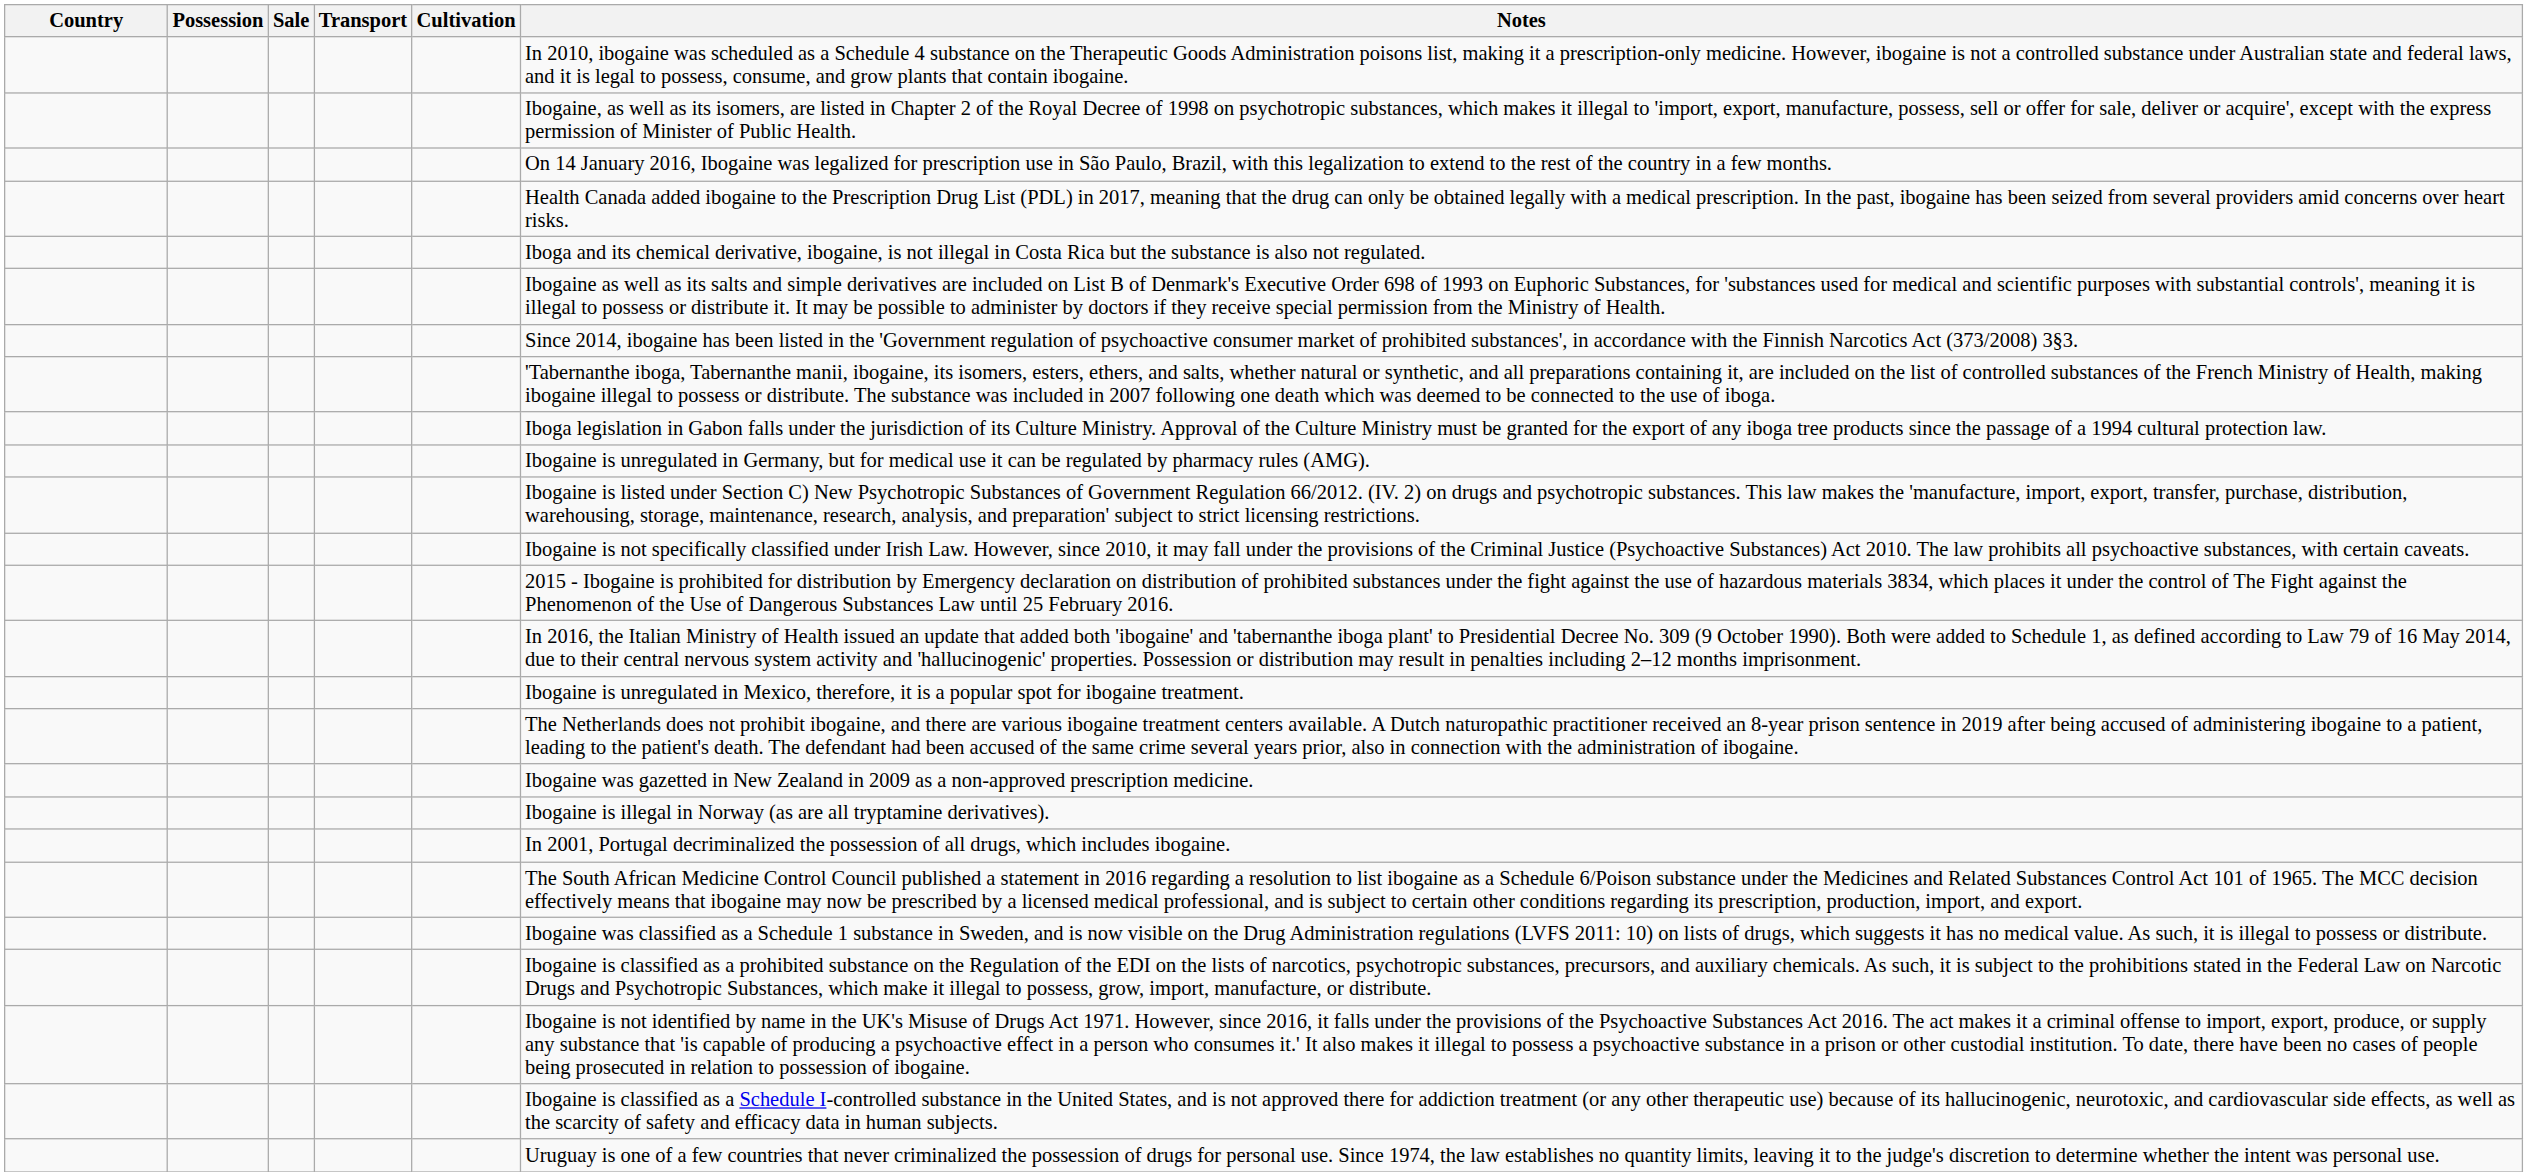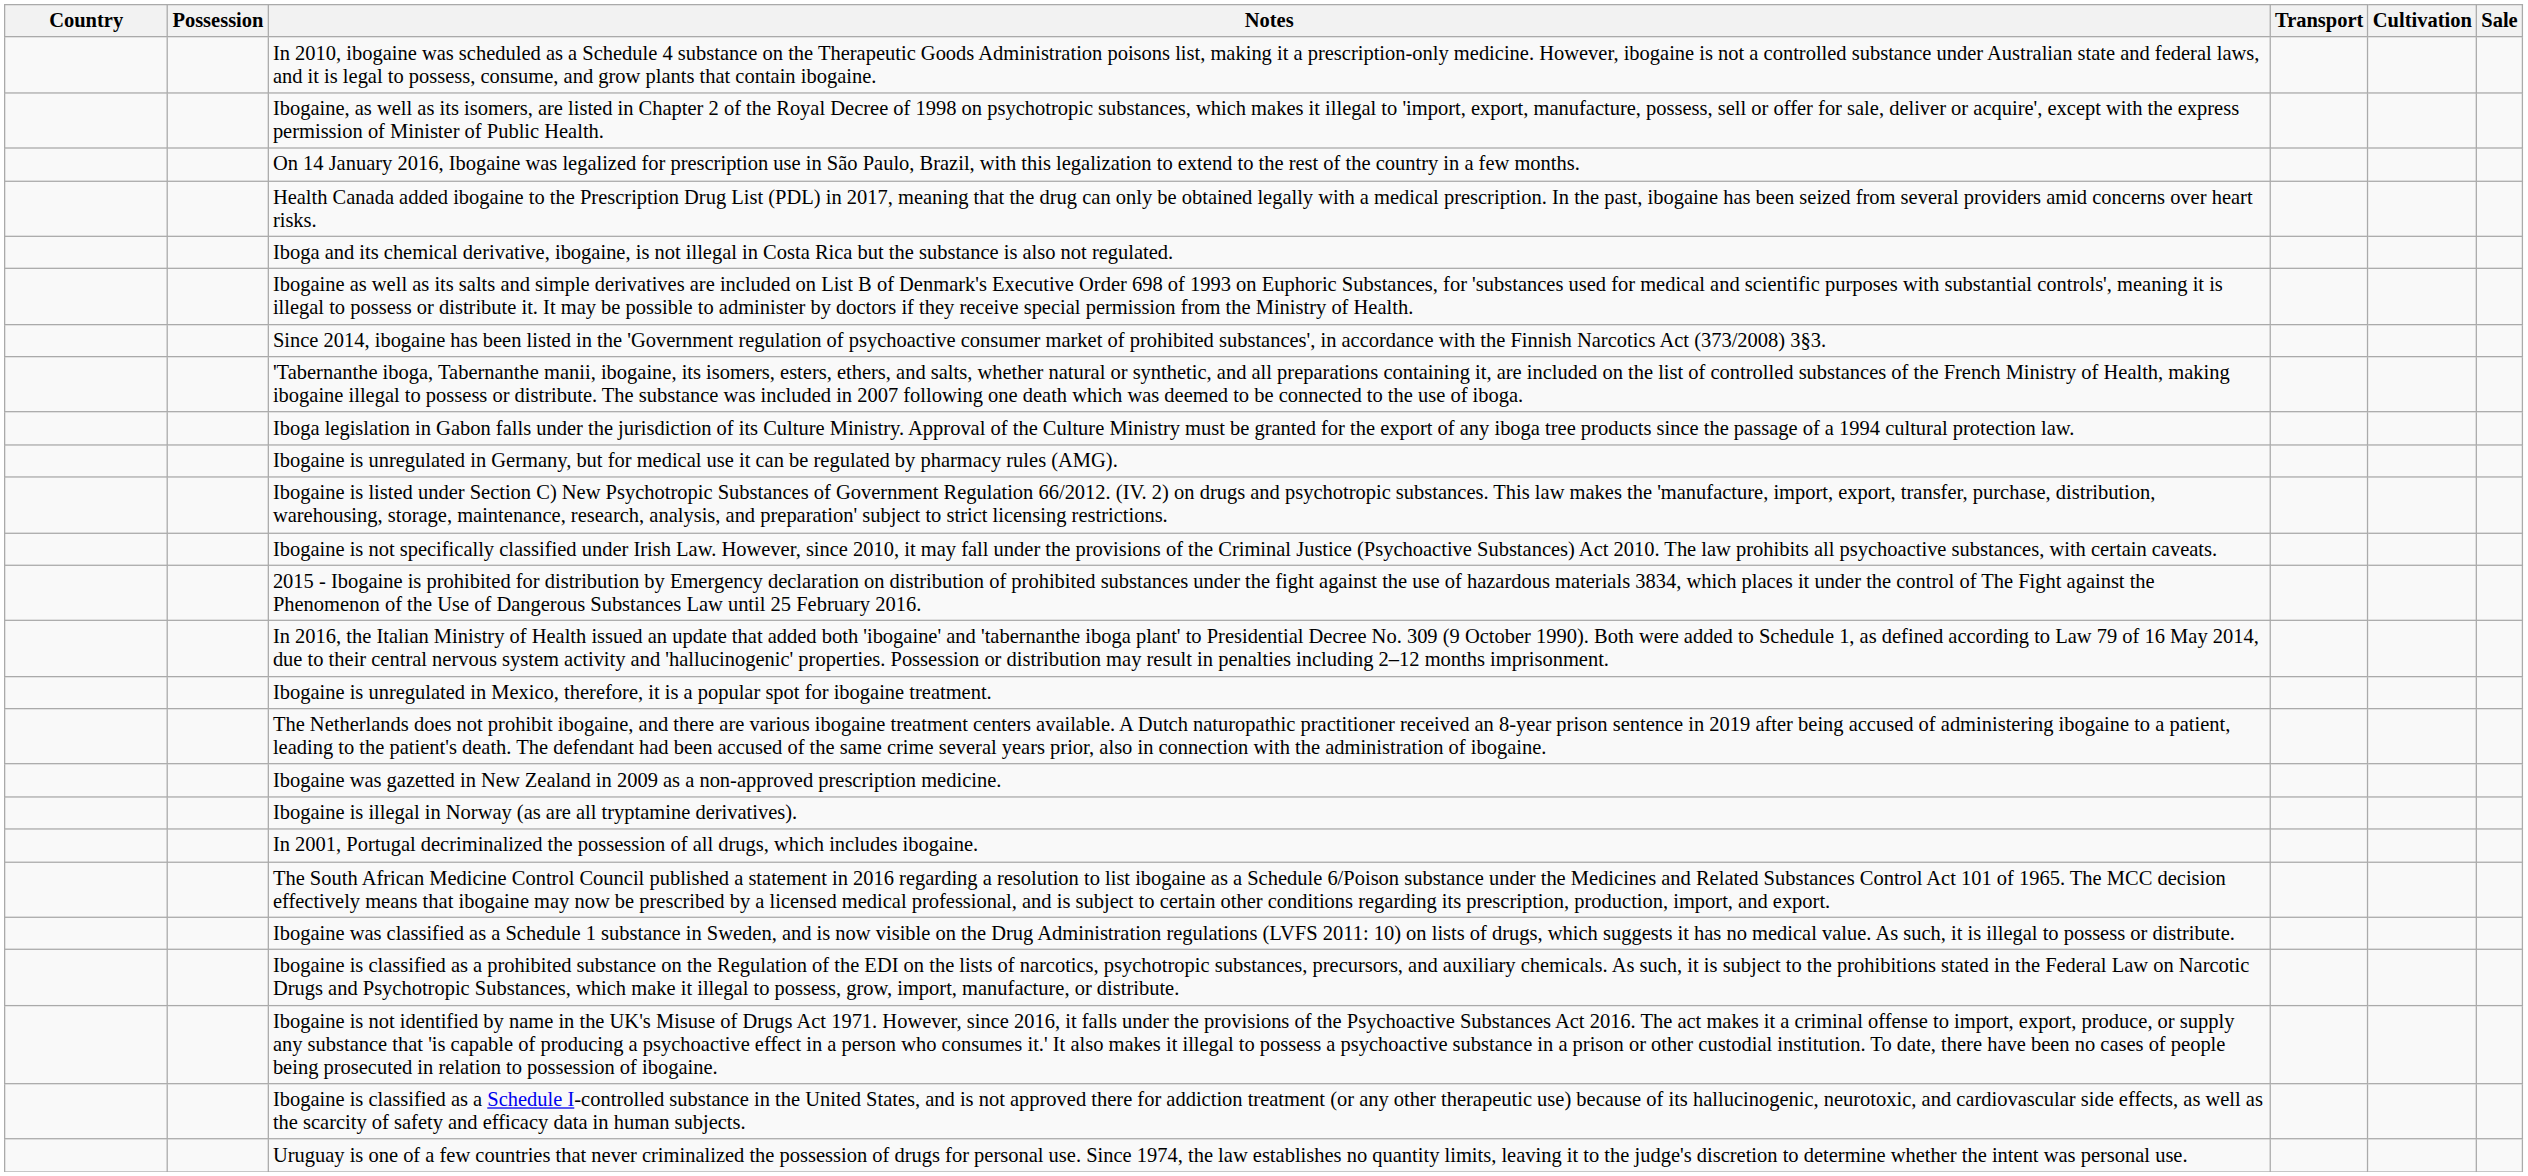columns swapped: (291, 20) <-> (1521, 20)
